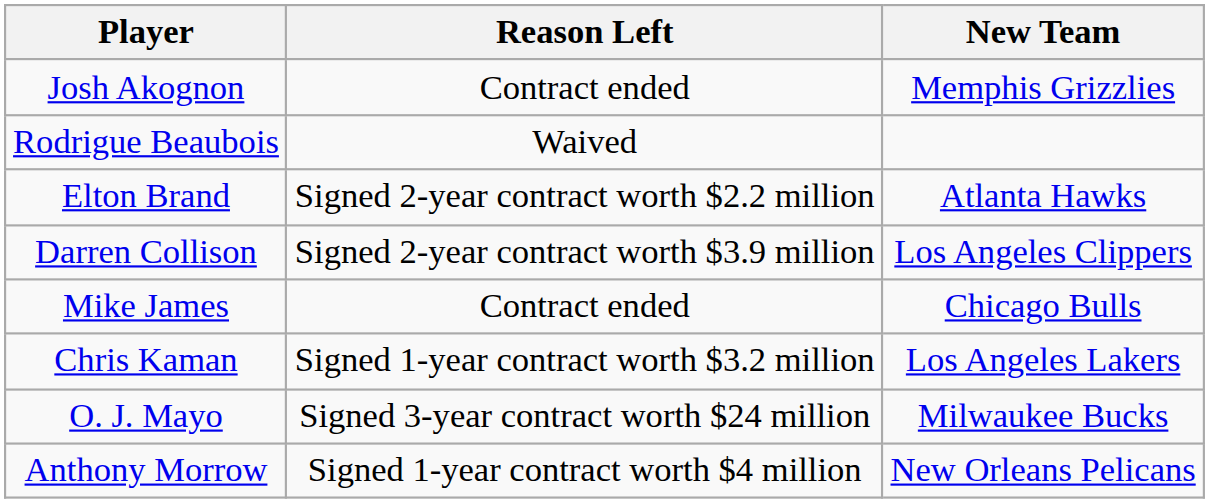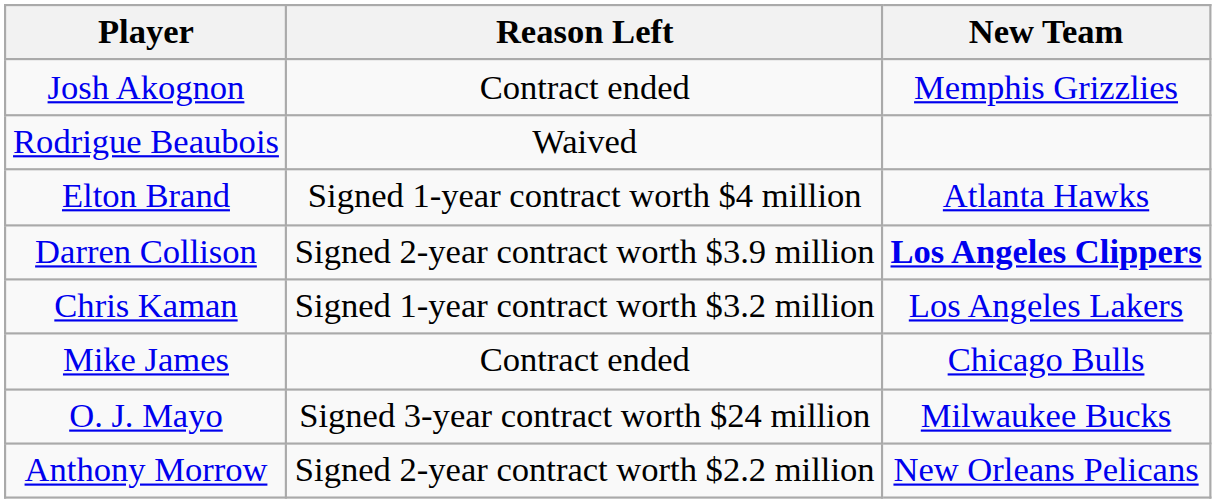(585, 196) Signed 2-year contract worth $2.2 million -> (585, 196) Signed 1-year contract worth $4 million
(1043, 251) normal -> (1046, 251) bold
rows swapped: (146, 305) <-> (146, 360)
(585, 470) Signed 1-year contract worth $4 million -> (585, 470) Signed 2-year contract worth $2.2 million
